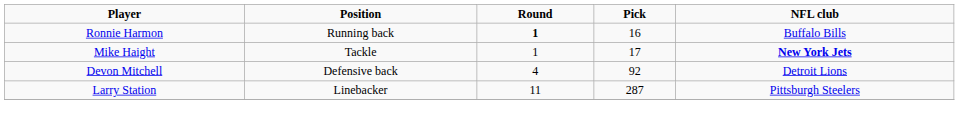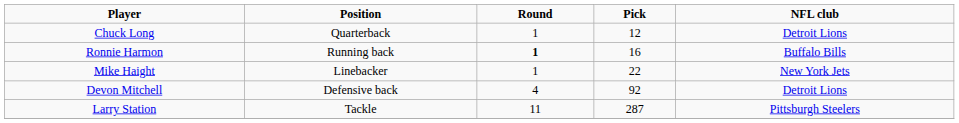+ row: (124, 33)
(361, 52) Tackle -> (361, 71) Linebacker
(635, 52) 17 -> (635, 71) 22
(815, 52) bold -> (815, 71) normal
(361, 90) Linebacker -> (361, 109) Tackle
